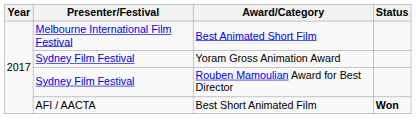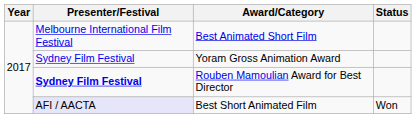(85, 82) normal -> (89, 82) bold
(66, 105) no background -> (66, 105) lavender background
(387, 105) bold -> (387, 105) normal
